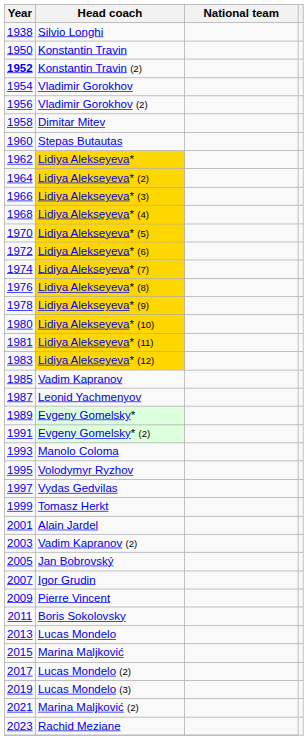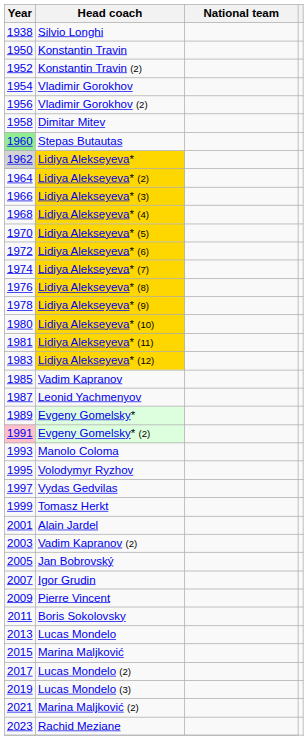(20, 68) bold -> (20, 68) normal
(20, 141) no background -> (20, 141) lightgreen background
(20, 159) no background -> (20, 159) lightgrey background
(20, 433) no background -> (20, 433) pink background
